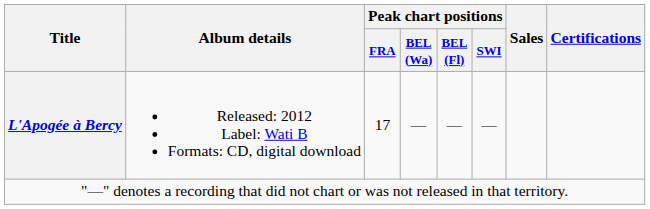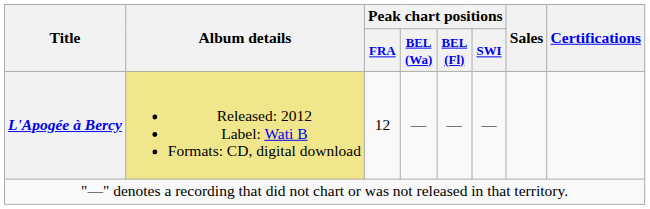(245, 134) no background -> (245, 134) khaki background
(382, 125) 17 -> (382, 125) 12
